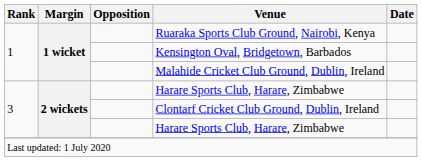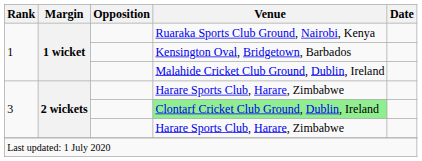(267, 109) no background -> (267, 109) lightgreen background
